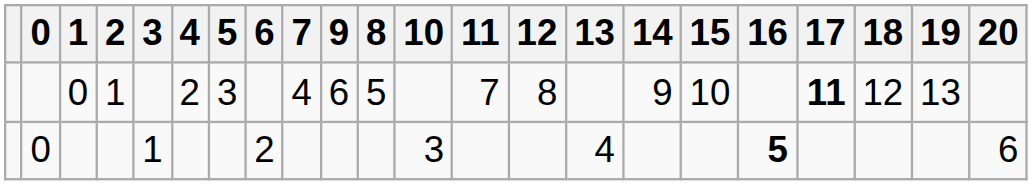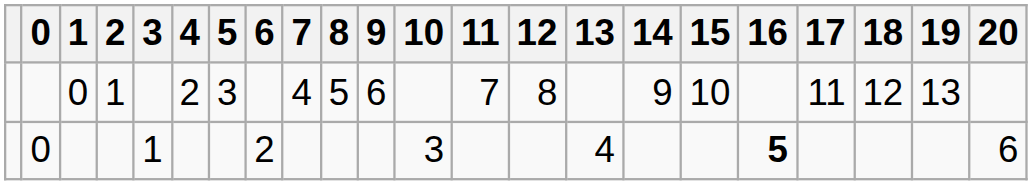columns swapped: (376, 33) <-> (339, 33)
(826, 91) bold -> (827, 91) normal
